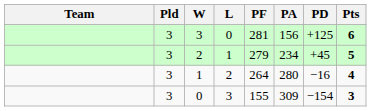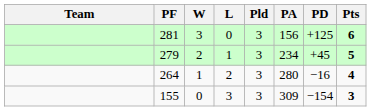columns swapped: (169, 14) <-> (259, 14)
